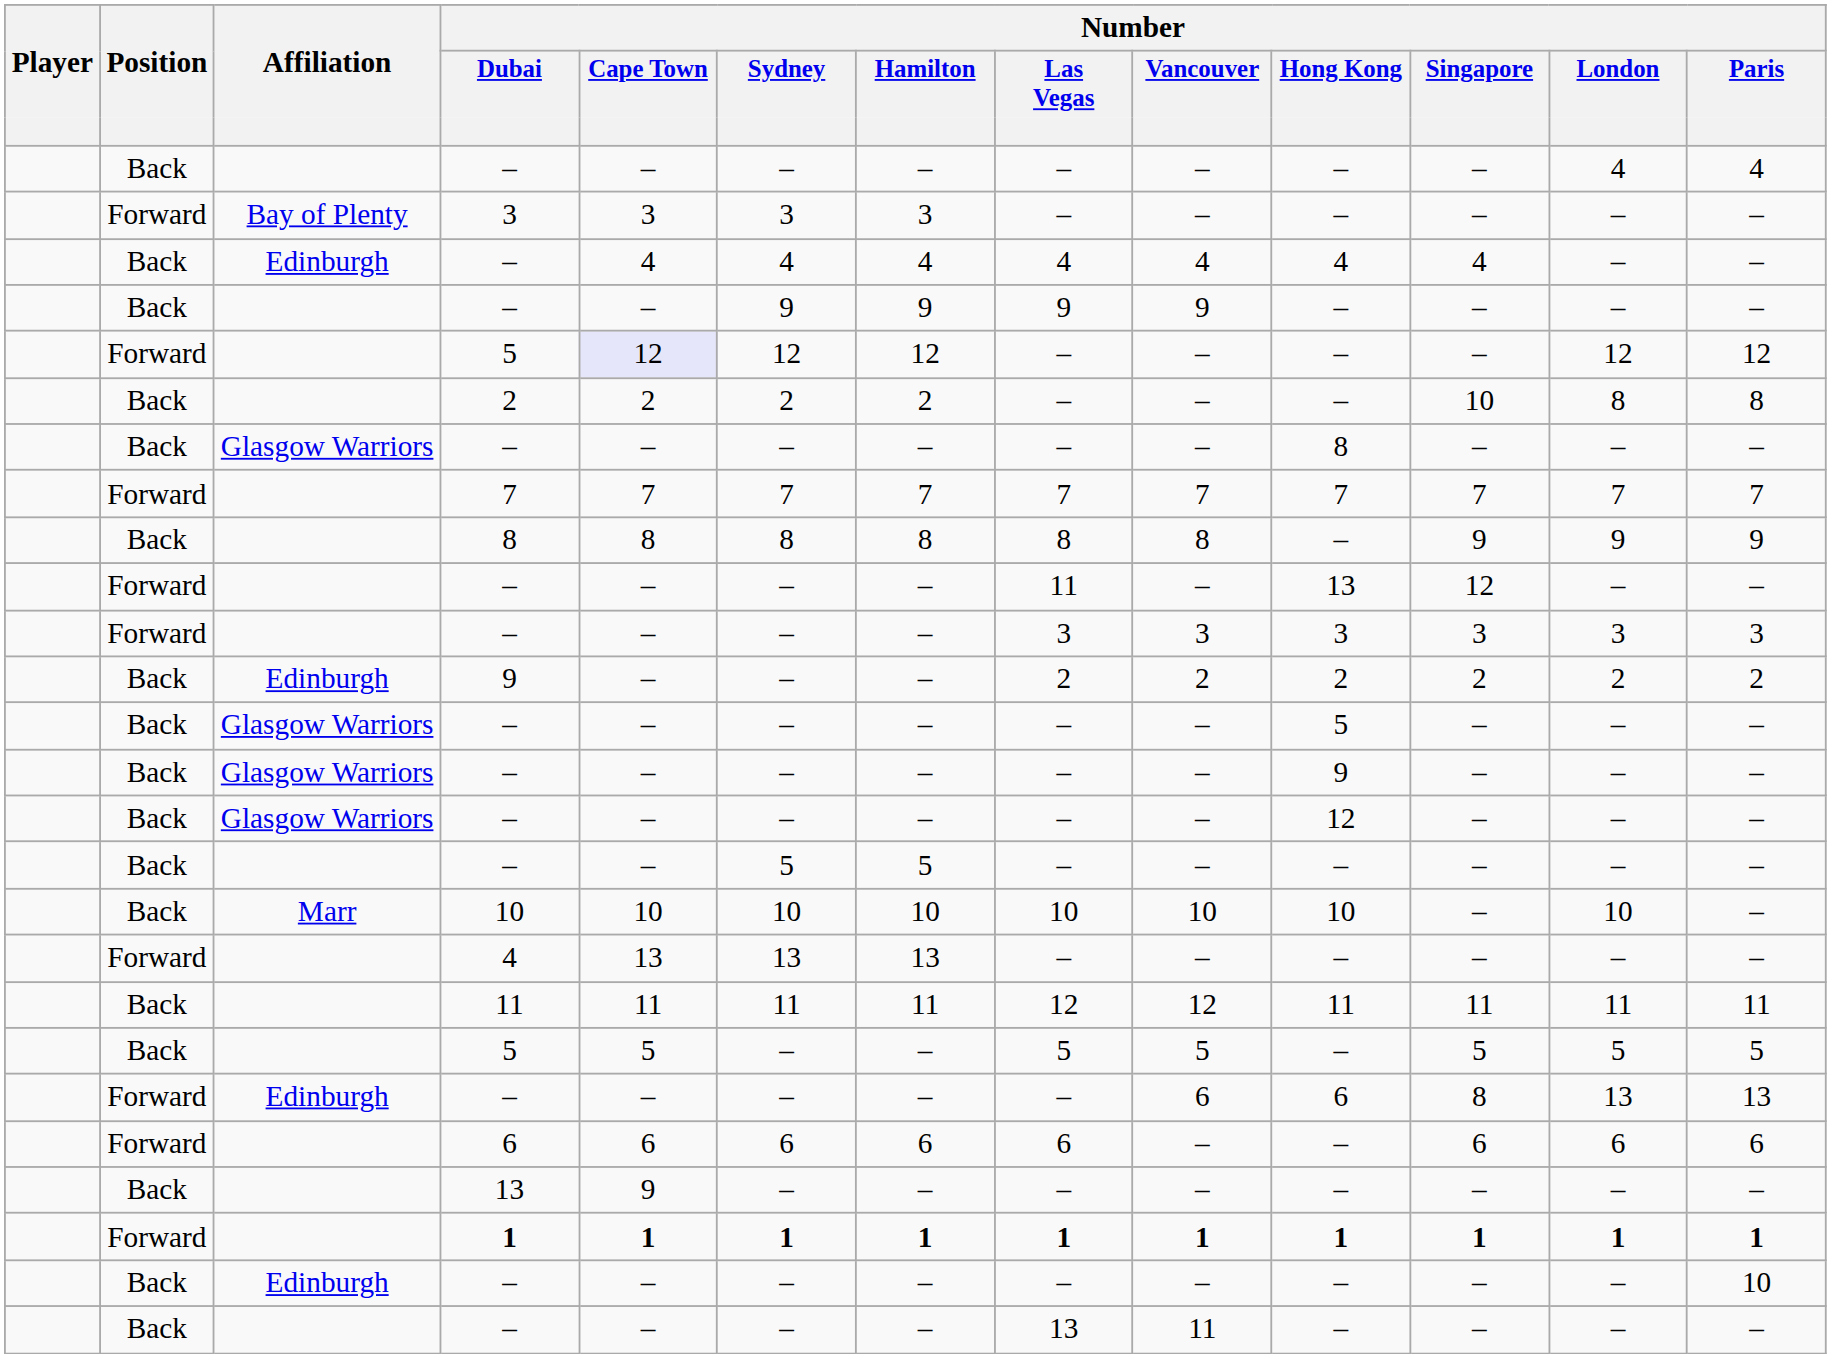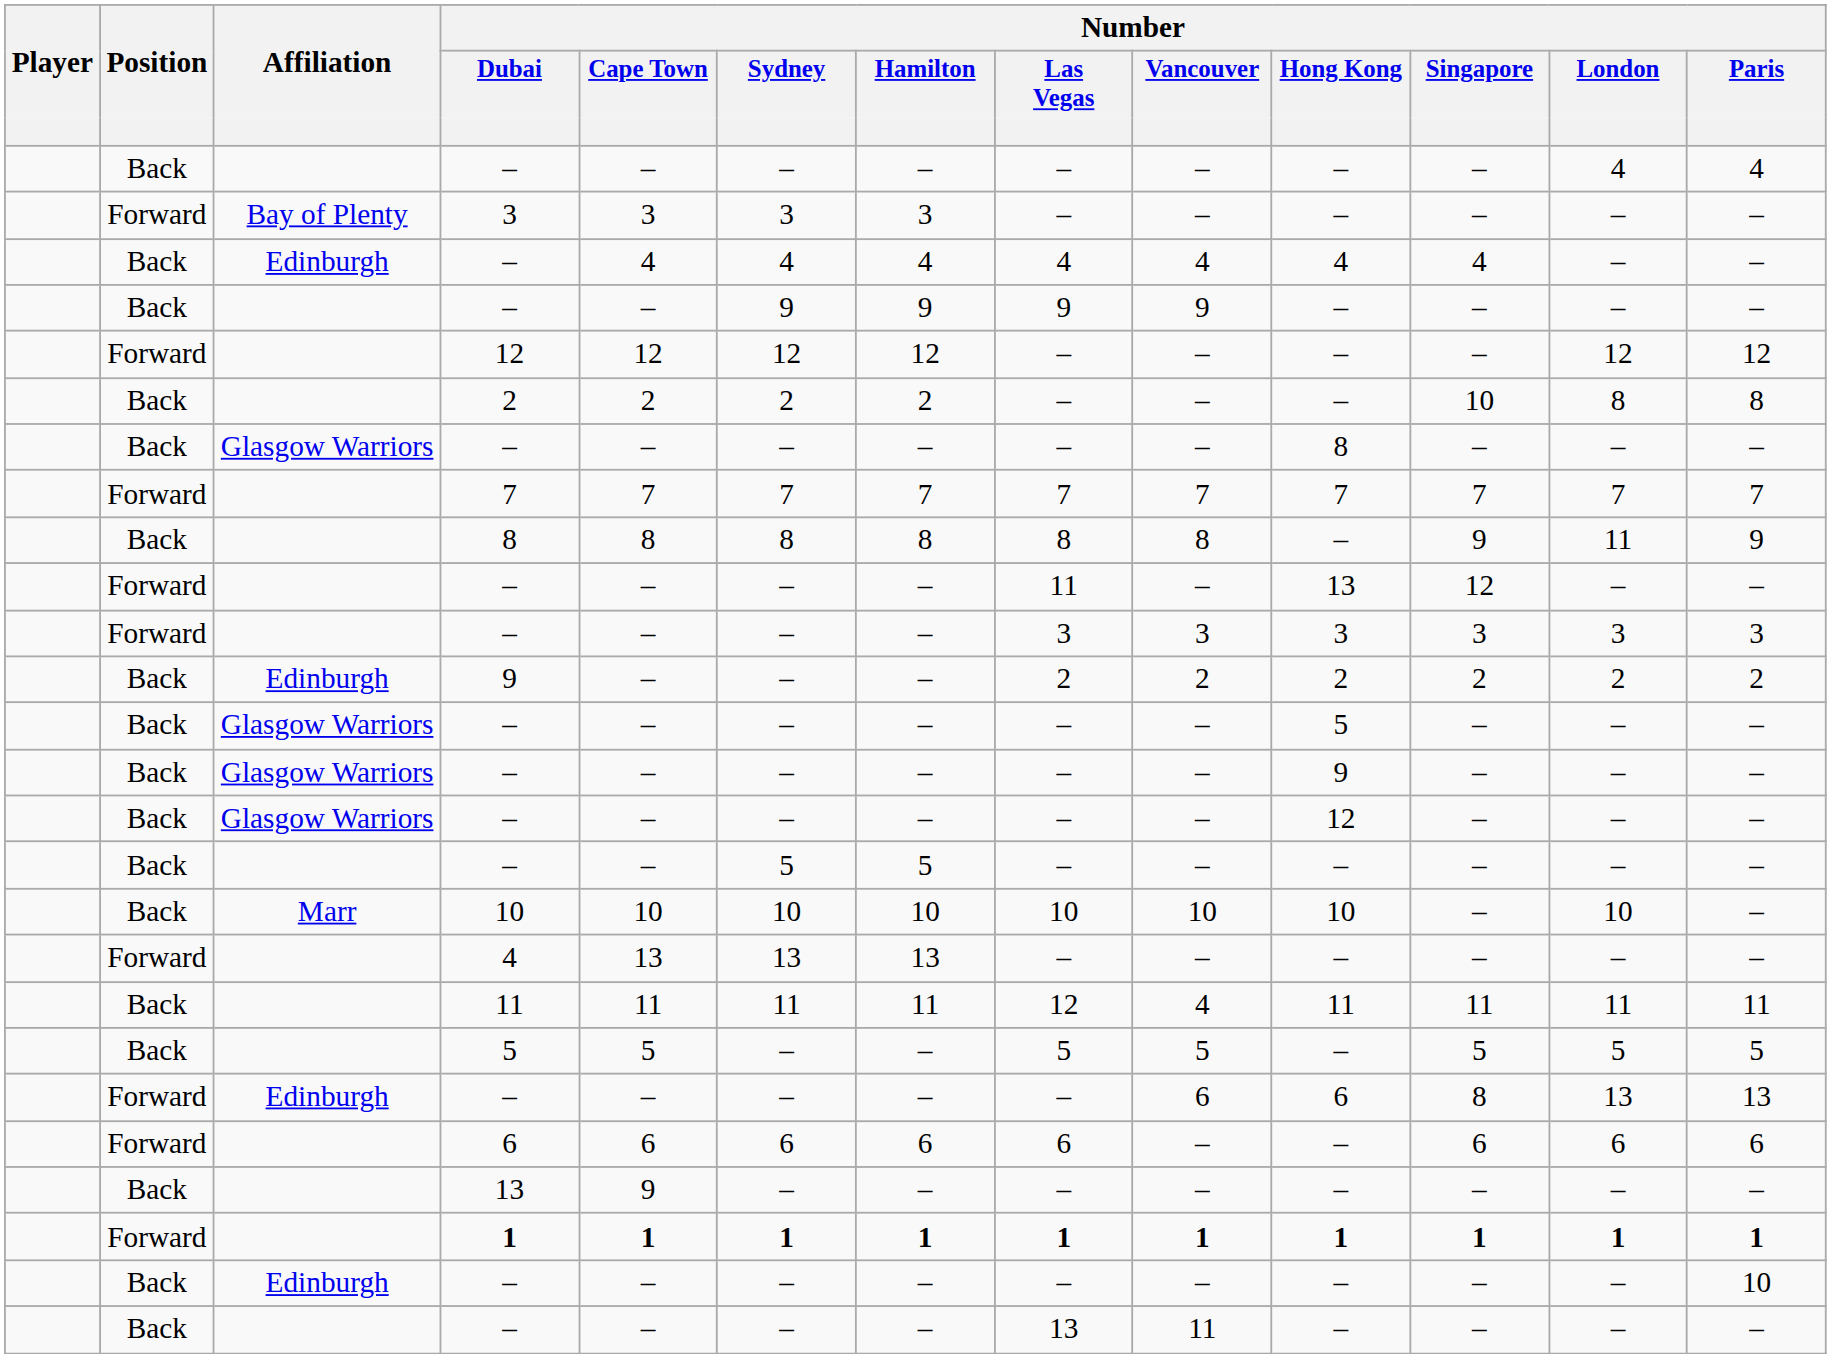(509, 353) 5 -> (509, 353) 12
(648, 353) lavender background -> (648, 353) no background
(1618, 539) 9 -> (1618, 539) 11
(1202, 1004) 12 -> (1202, 1004) 4
